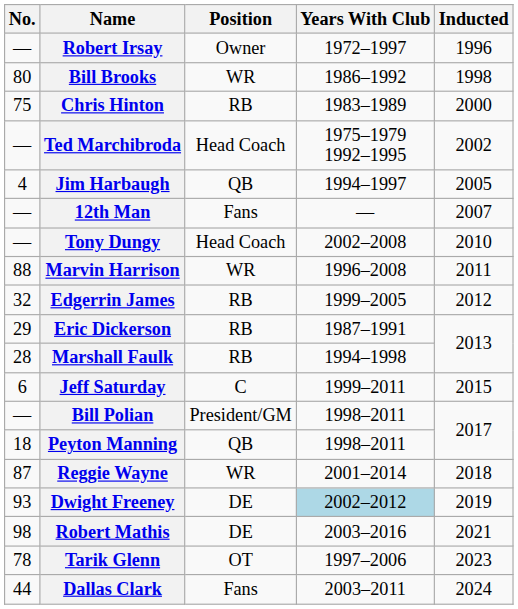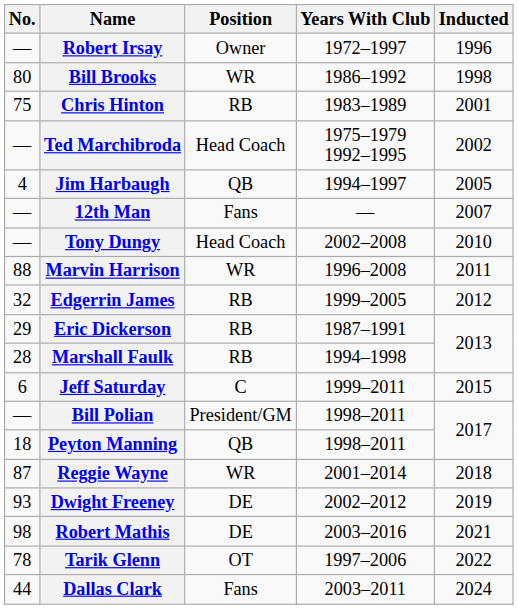(474, 105) 2000 -> (474, 105) 2001
(365, 502) lightblue background -> (365, 502) no background
(474, 560) 2023 -> (474, 560) 2022
